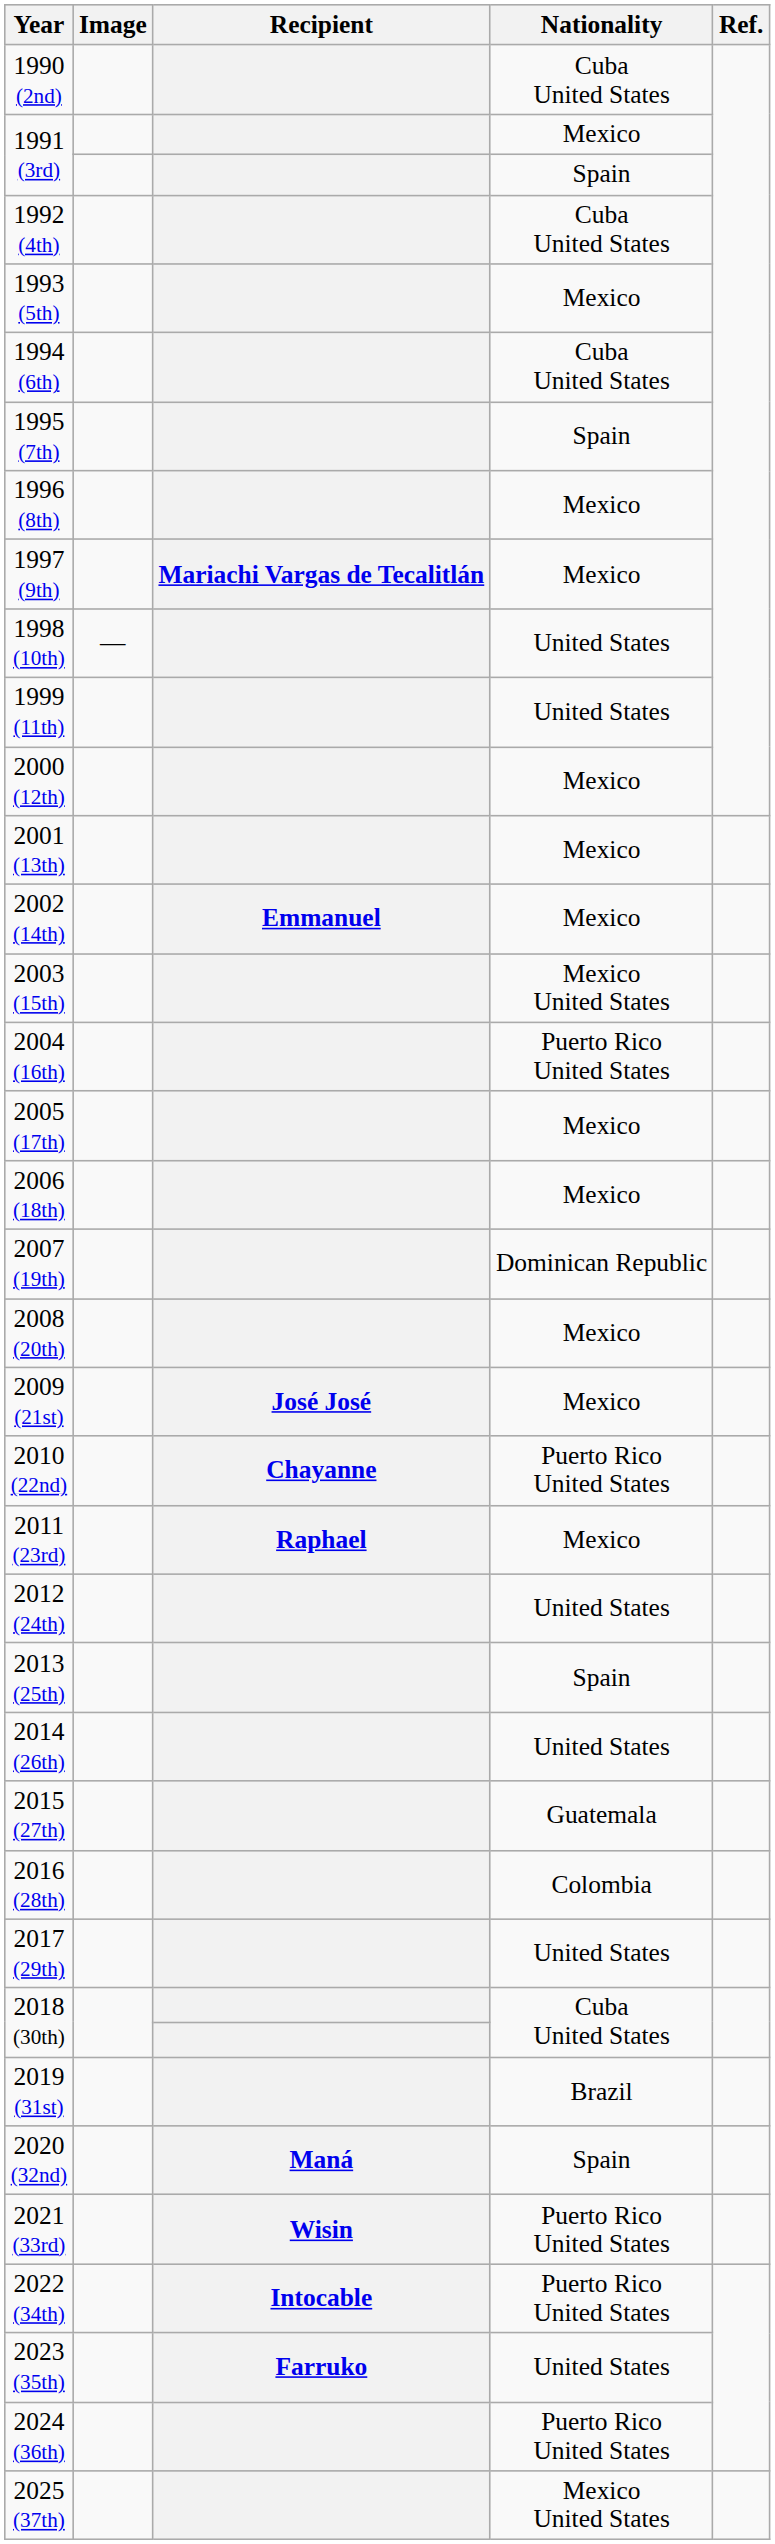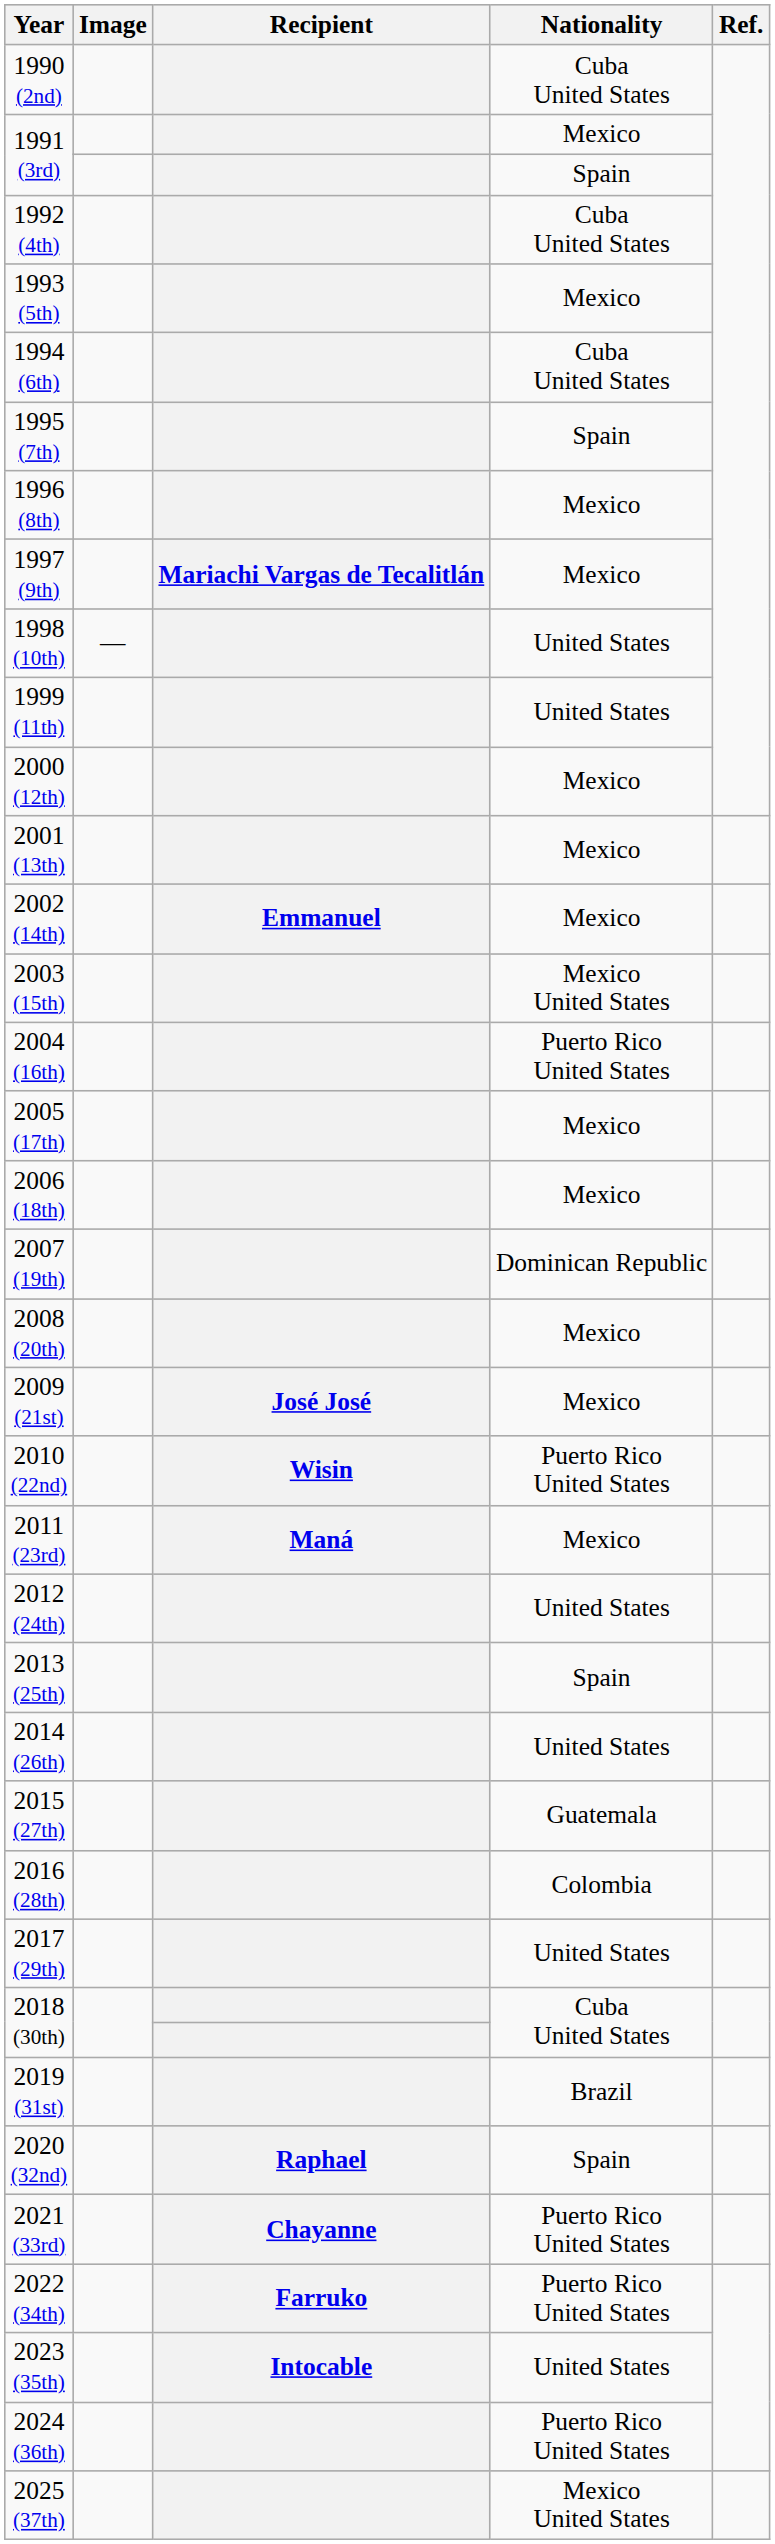(321, 1470) Chayanne -> (321, 1470) Wisin
(321, 1539) Raphael -> (321, 1539) Maná
(321, 2160) Maná -> (321, 2160) Raphael
(321, 2229) Wisin -> (321, 2229) Chayanne
(321, 2297) Intocable -> (321, 2297) Farruko
(321, 2366) Farruko -> (321, 2366) Intocable
